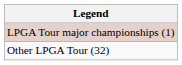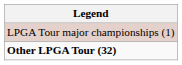(58, 51) normal -> (62, 51) bold
